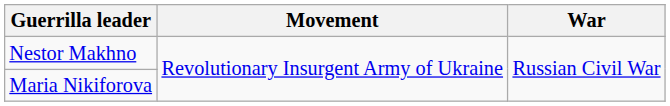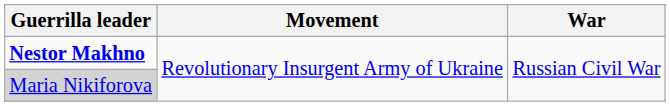(73, 52) normal -> (77, 52) bold
(81, 85) no background -> (81, 85) lightgrey background
